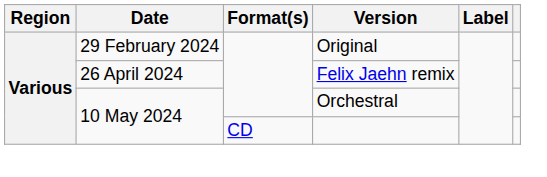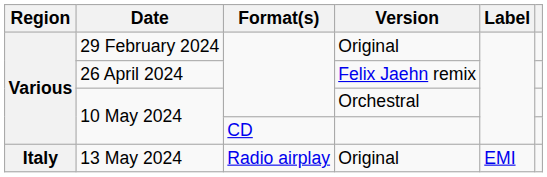+ row: (131, 158)
